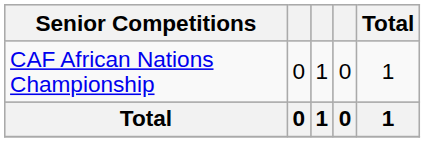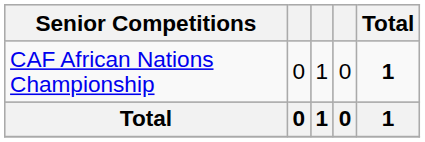(388, 71) normal -> (388, 71) bold
